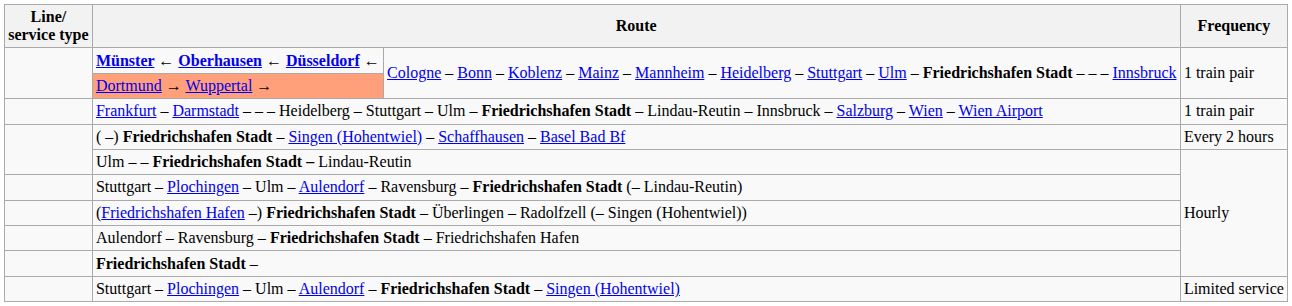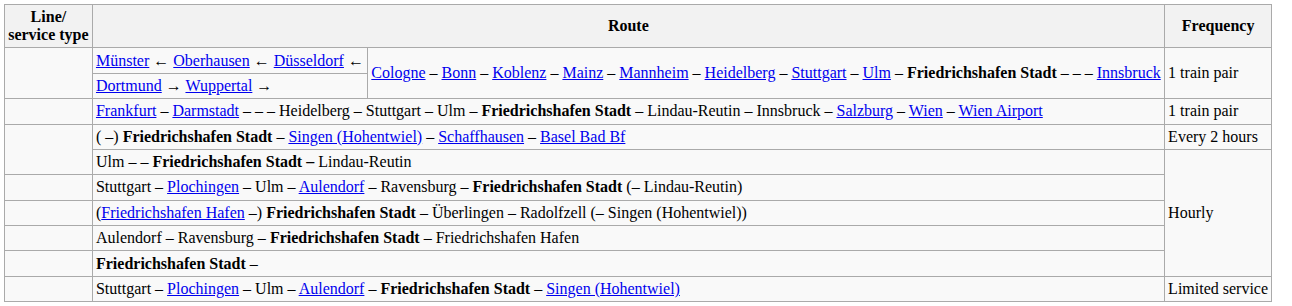(238, 60) bold -> (230, 60) normal
(184, 85) lightsalmon background -> (184, 85) no background
